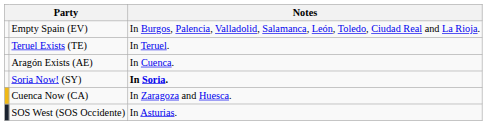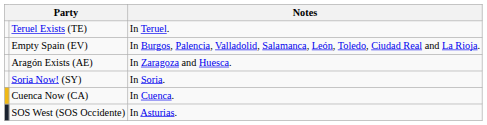rows swapped: (50, 28) <-> (49, 45)
(152, 62) In Cuenca. -> (181, 62) In Zaragoza and Huesca.
(149, 78) bold -> (147, 78) normal
(181, 95) In Zaragoza and Huesca. -> (152, 95) In Cuenca.
